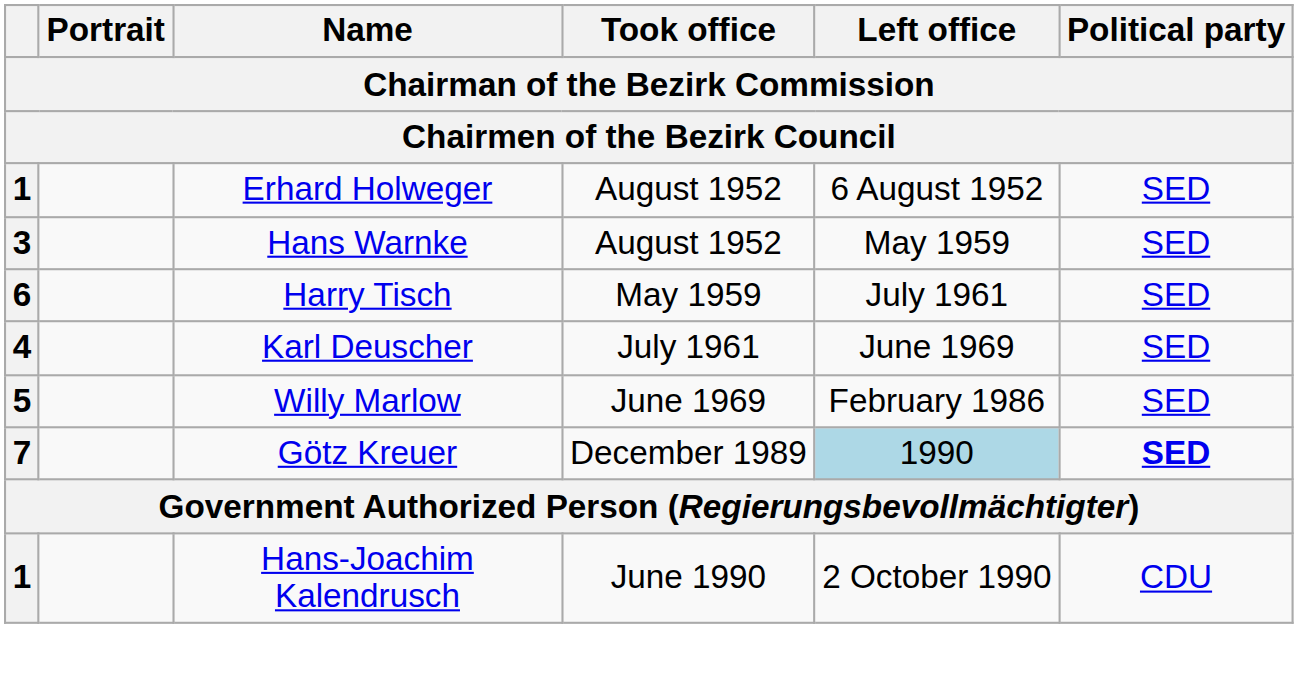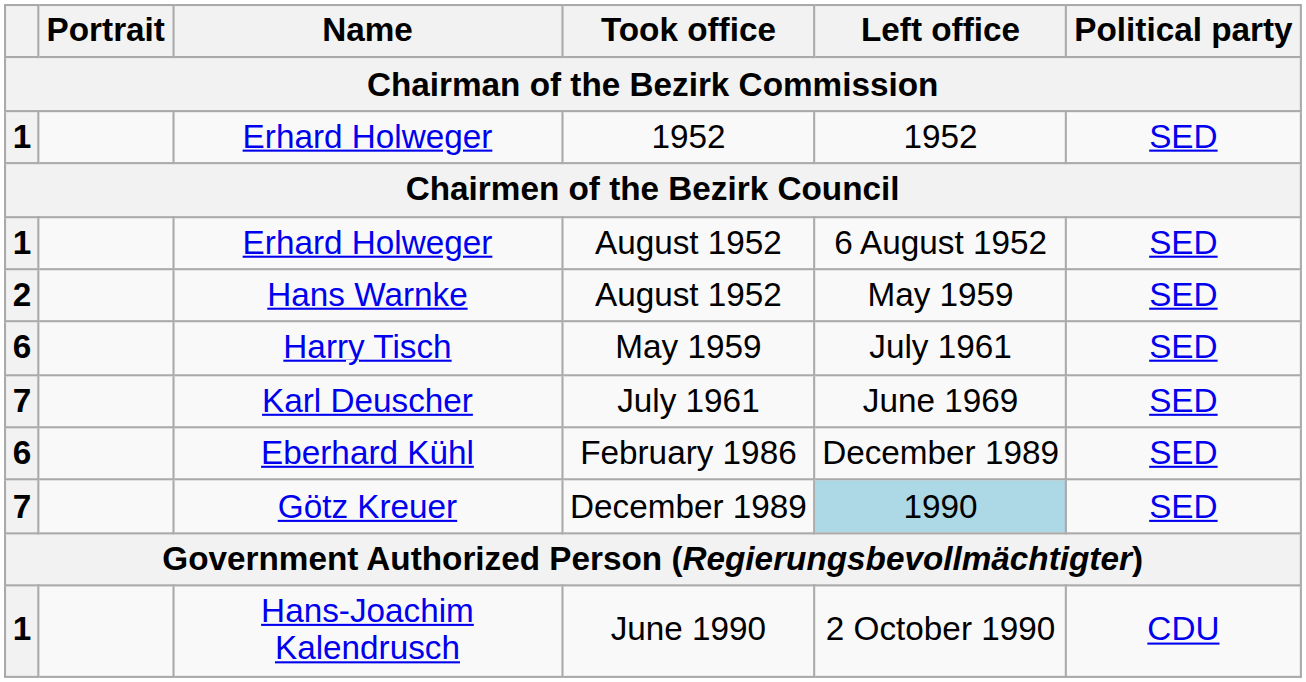+ row: (367, 136)
(22, 242) 3 -> (22, 294) 2
(22, 347) 4 -> (22, 400) 7
- row: (367, 400)
+ row: (367, 453)
(1176, 453) bold -> (1183, 505) normal
